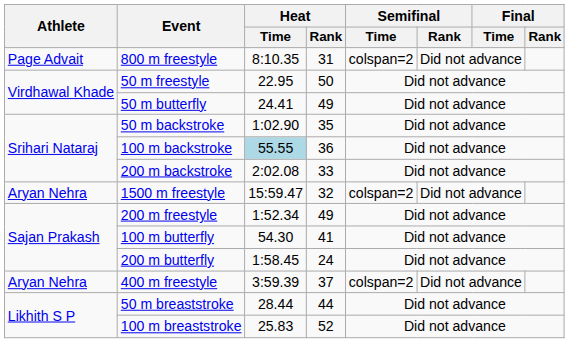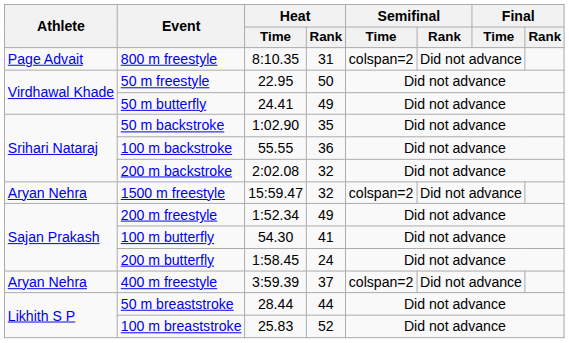(276, 149) lightblue background -> (276, 149) no background
(326, 171) 33 -> (326, 171) 32
